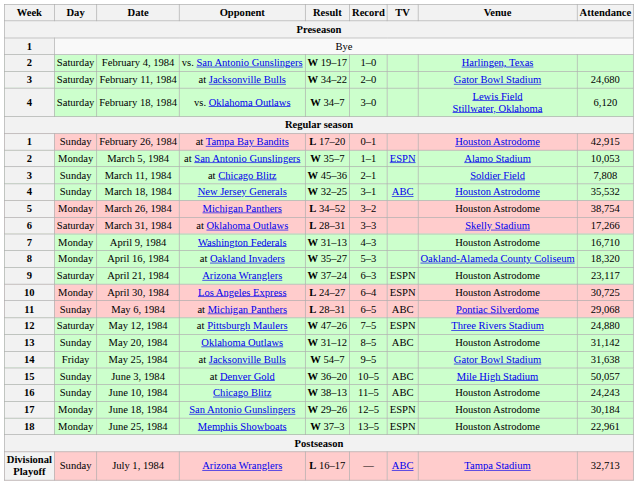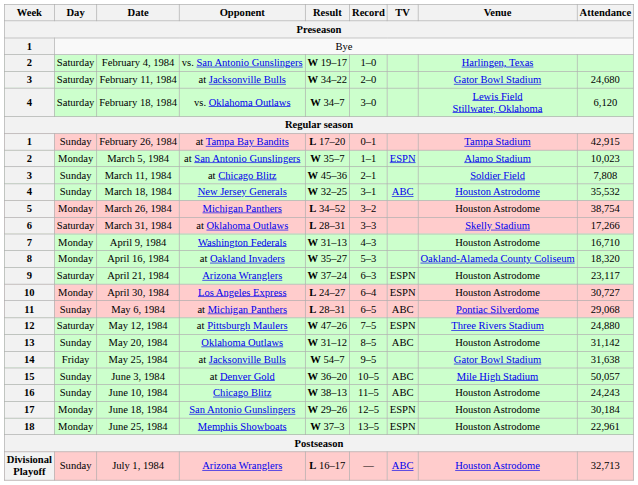(498, 141) Houston Astrodome -> (498, 141) Tampa Stadium
(605, 158) 10,053 -> (605, 158) 10,023
(605, 292) 30,725 -> (605, 292) 30,727
(498, 466) Tampa Stadium -> (498, 466) Houston Astrodome
